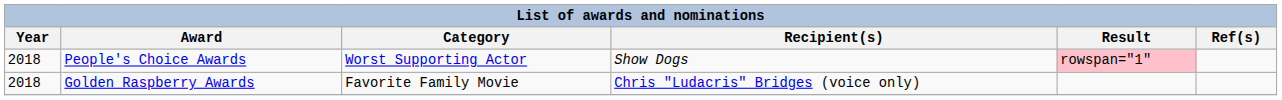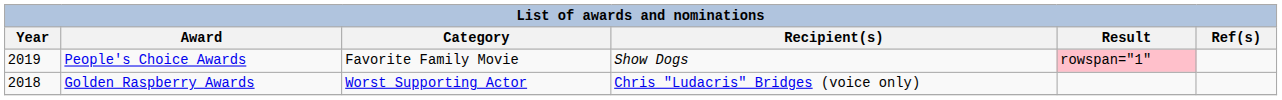(24, 61) 2018 -> (24, 61) 2019
(436, 61) Worst Supporting Actor -> (432, 61) Favorite Family Movie
(432, 83) Favorite Family Movie -> (436, 83) Worst Supporting Actor
